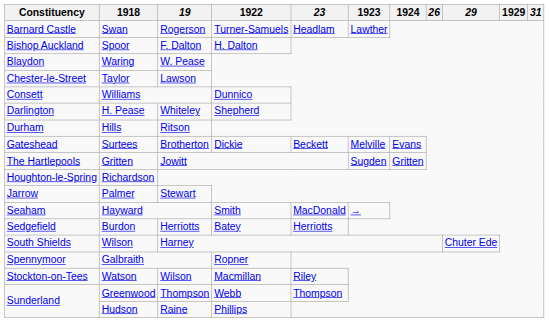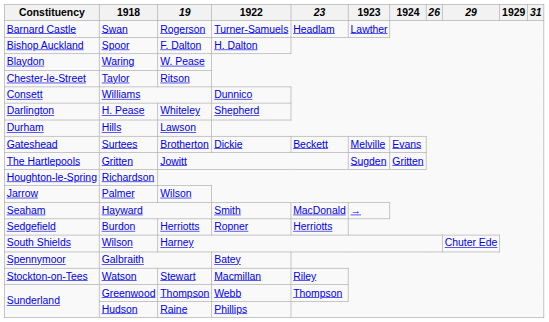(178, 78) Lawson -> (175, 78) Ritson
(175, 128) Ritson -> (178, 128) Lawson
(178, 194) Stewart -> (176, 194) Wilson
(227, 227) Batey -> (231, 227) Ropner
(231, 260) Ropner -> (227, 260) Batey
(176, 276) Wilson -> (178, 276) Stewart
